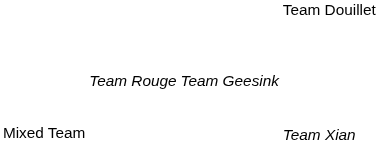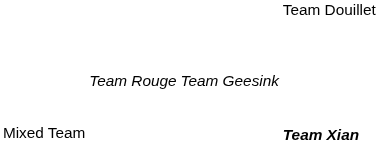(319, 135) normal -> (321, 135) bold
